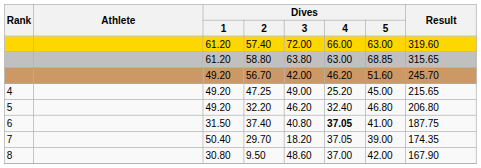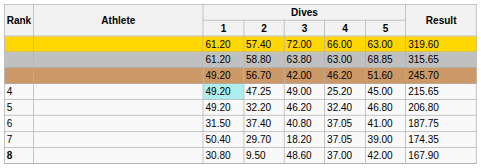(218, 92) no background -> (218, 92) paleturquoise background
(340, 124) bold -> (340, 124) normal
(9, 155) normal -> (9, 155) bold
